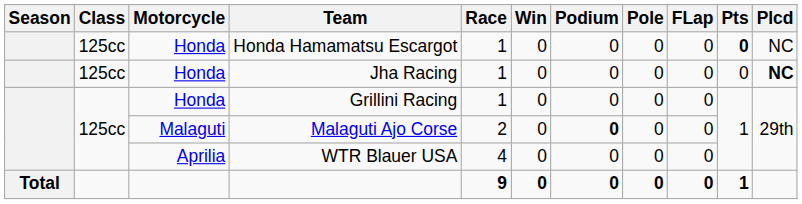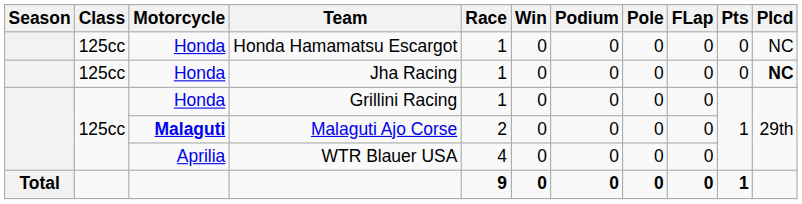(744, 45) bold -> (744, 45) normal
(192, 128) normal -> (190, 128) bold
(614, 128) bold -> (614, 128) normal
